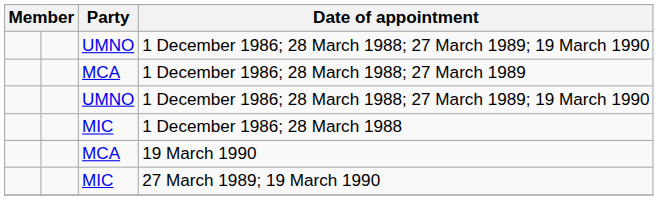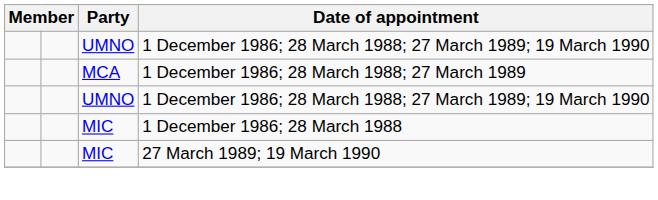- row: (101, 153)
